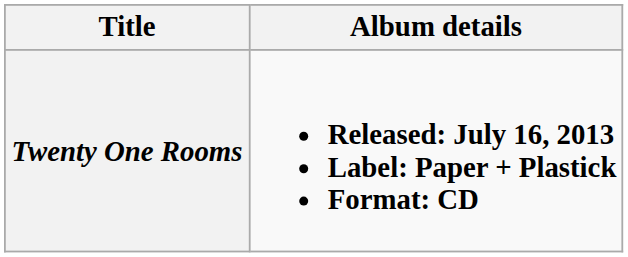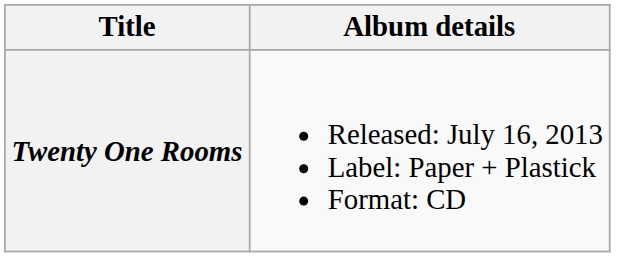(436, 167) bold -> (429, 167) normal
